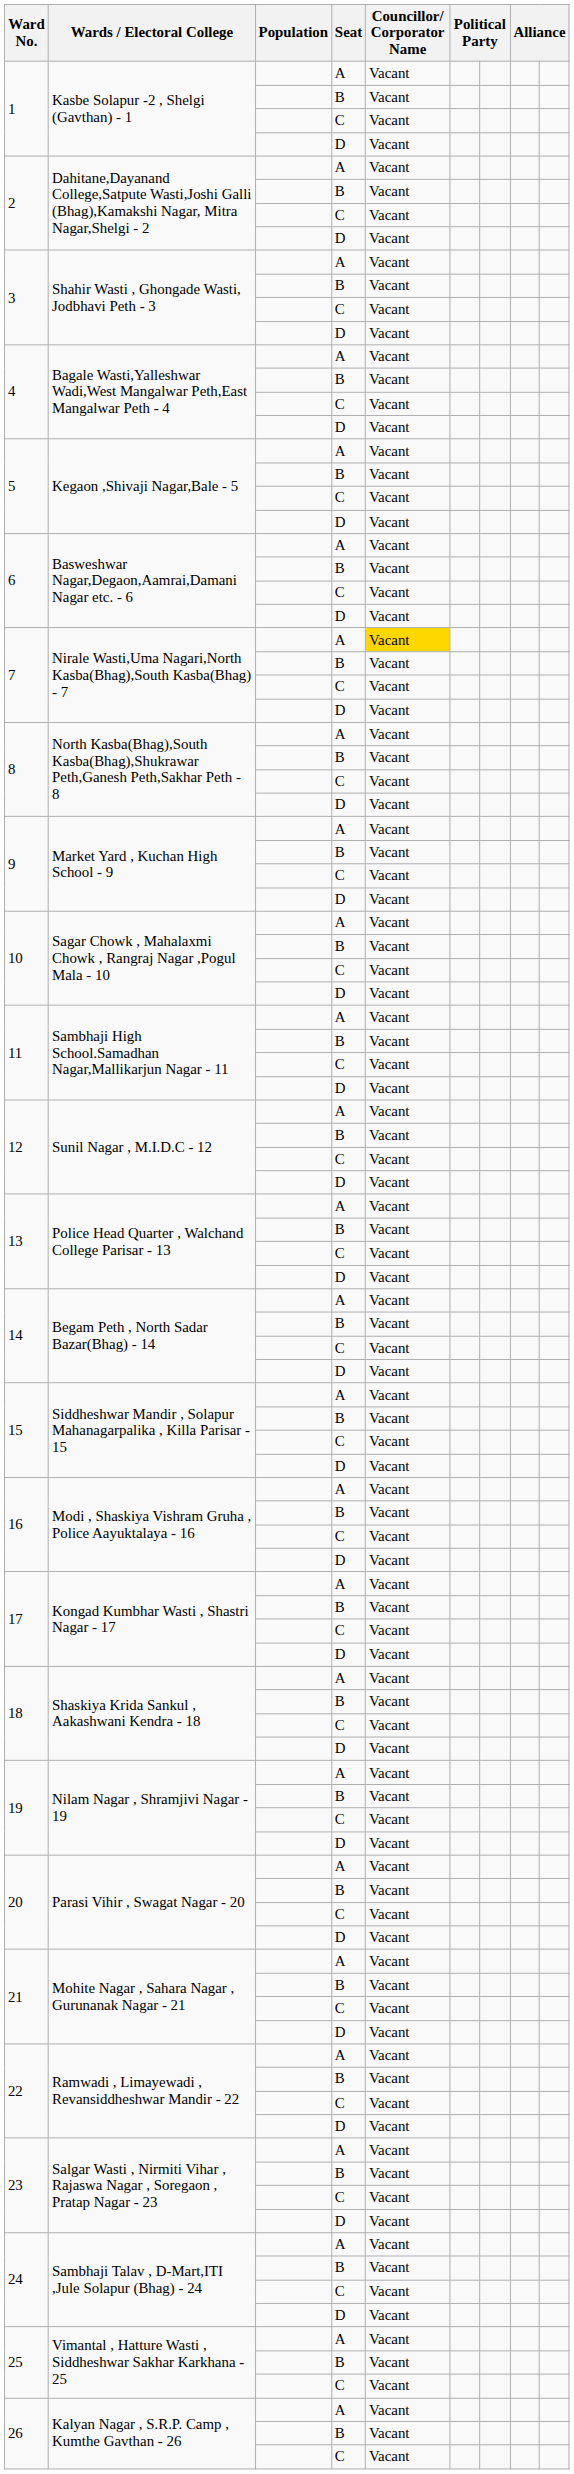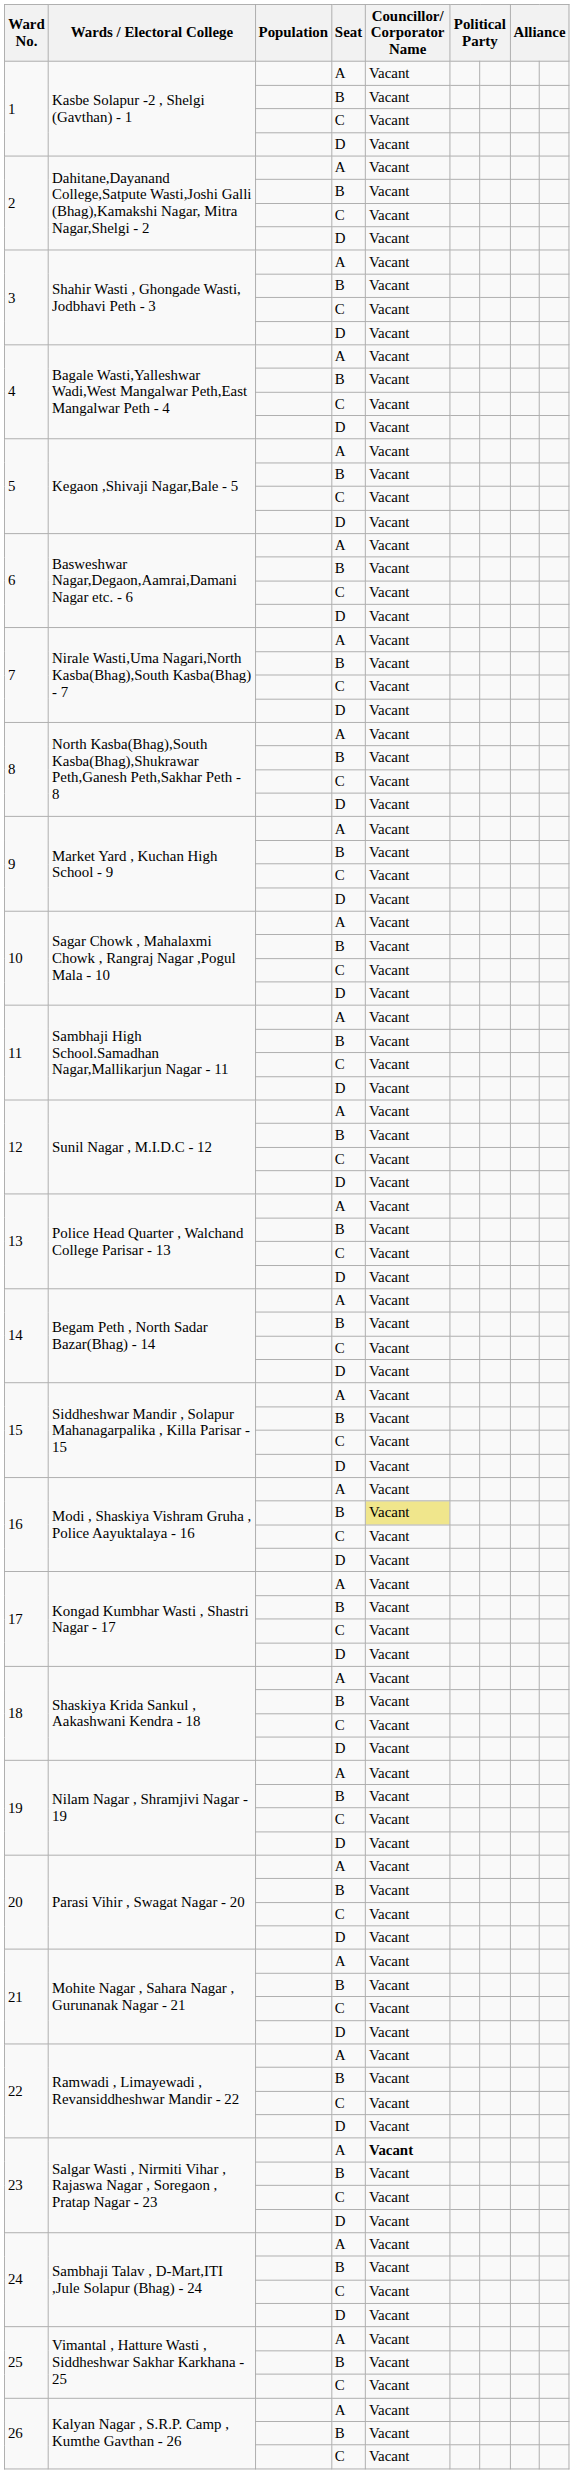(389, 639) gold background -> (389, 639) no background
(389, 1512) no background -> (389, 1512) khaki background
(389, 2150) normal -> (391, 2150) bold
